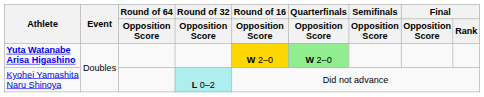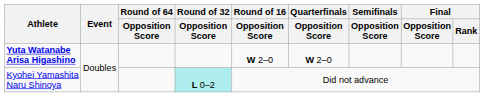(260, 61) gold background -> (260, 61) no background
(319, 61) lightgreen background -> (319, 61) no background
